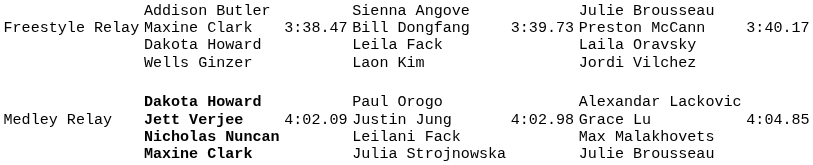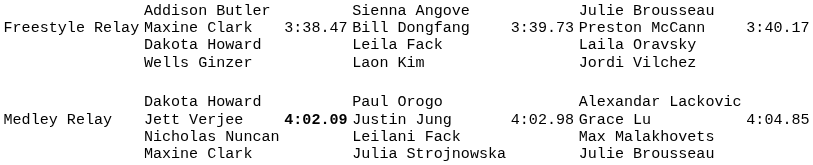(212, 128) bold -> (212, 128) normal
(316, 120) normal -> (316, 120) bold
